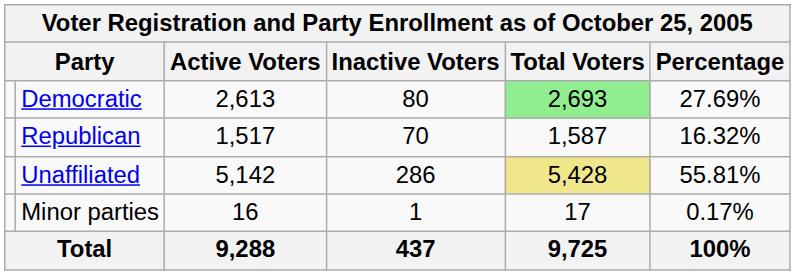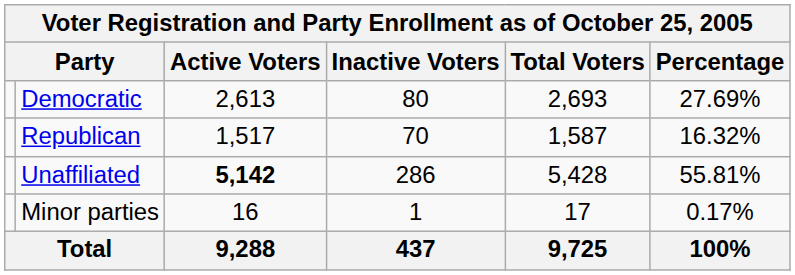(578, 99) lightgreen background -> (578, 99) no background
(245, 174) normal -> (245, 174) bold
(578, 174) khaki background -> (578, 174) no background
